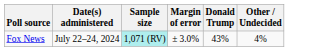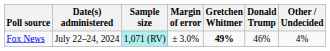+ column: (224, 18)
(220, 39) 43% -> (262, 39) 46%
